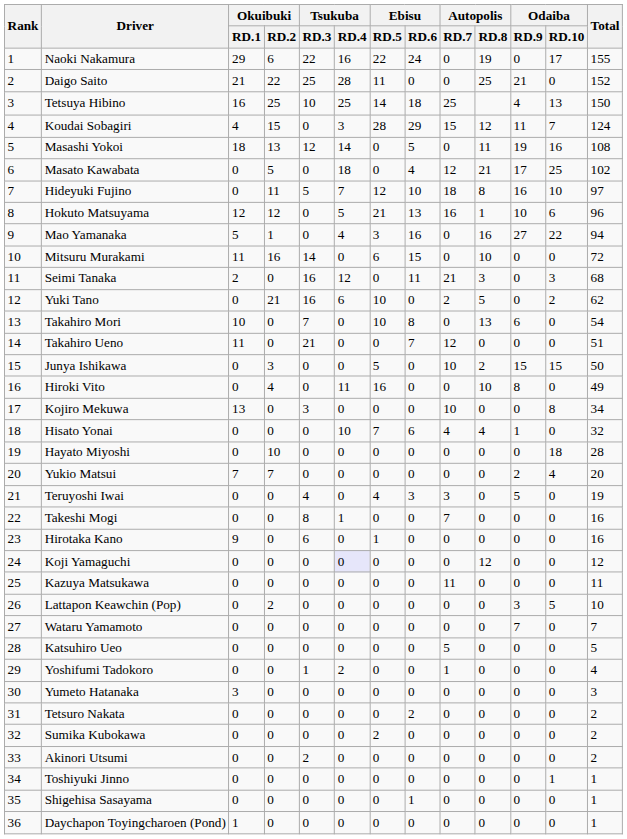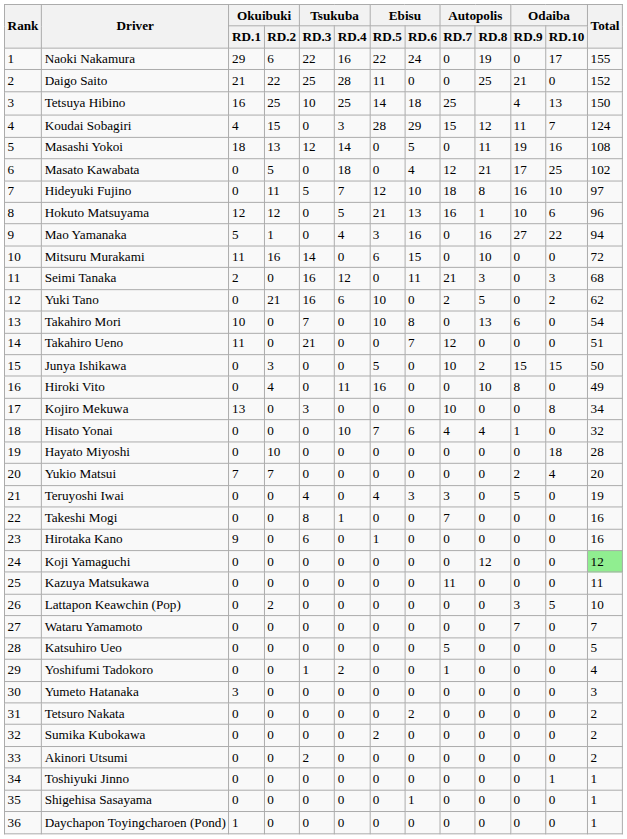(341, 561) lavender background -> (341, 561) no background
(597, 561) no background -> (597, 561) lightgreen background
